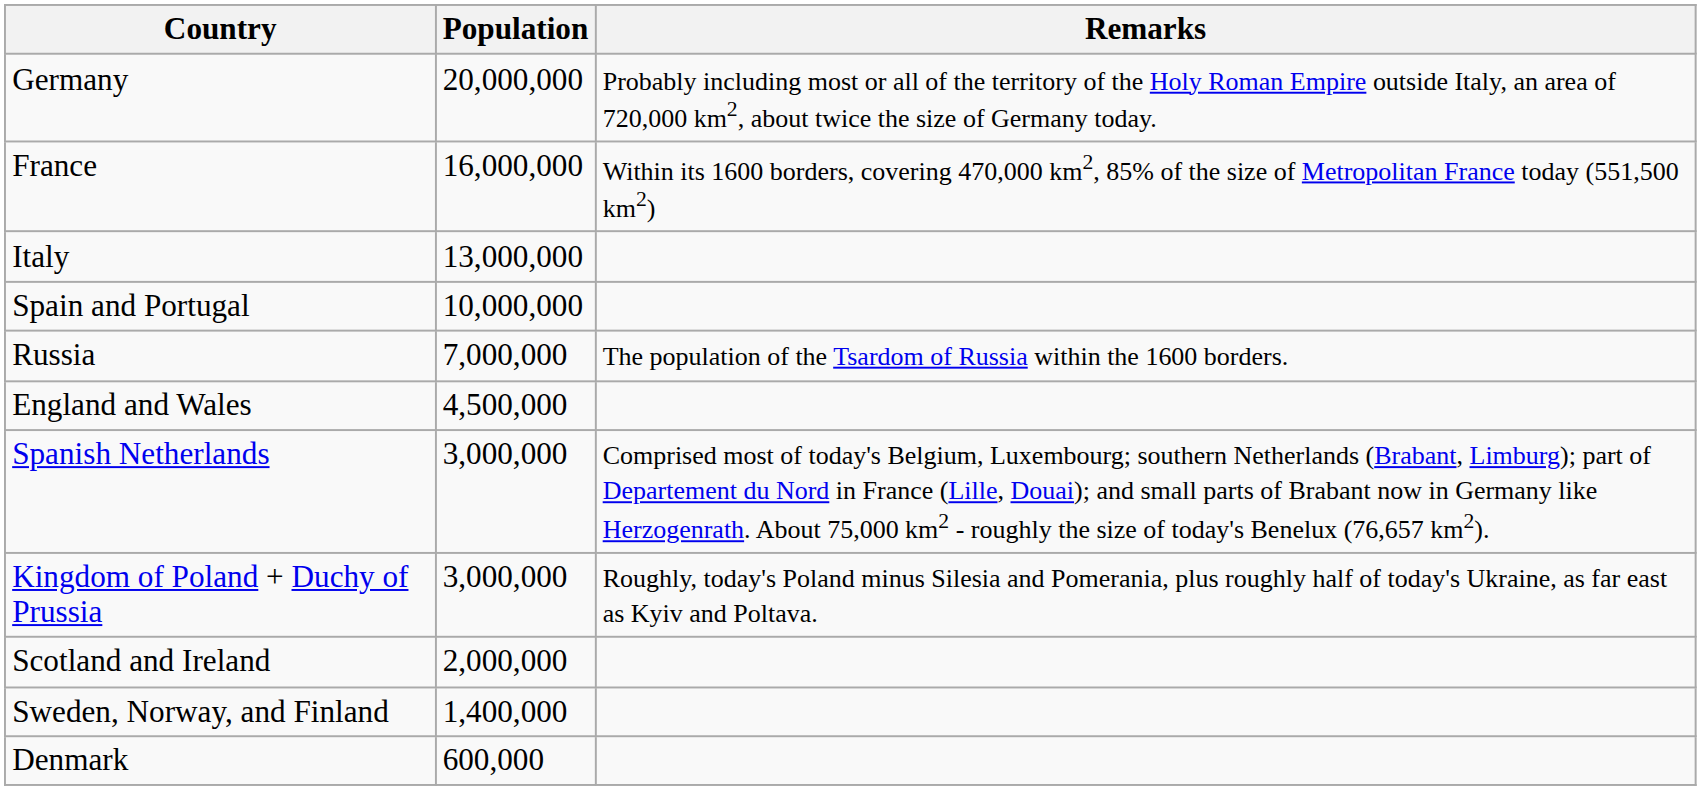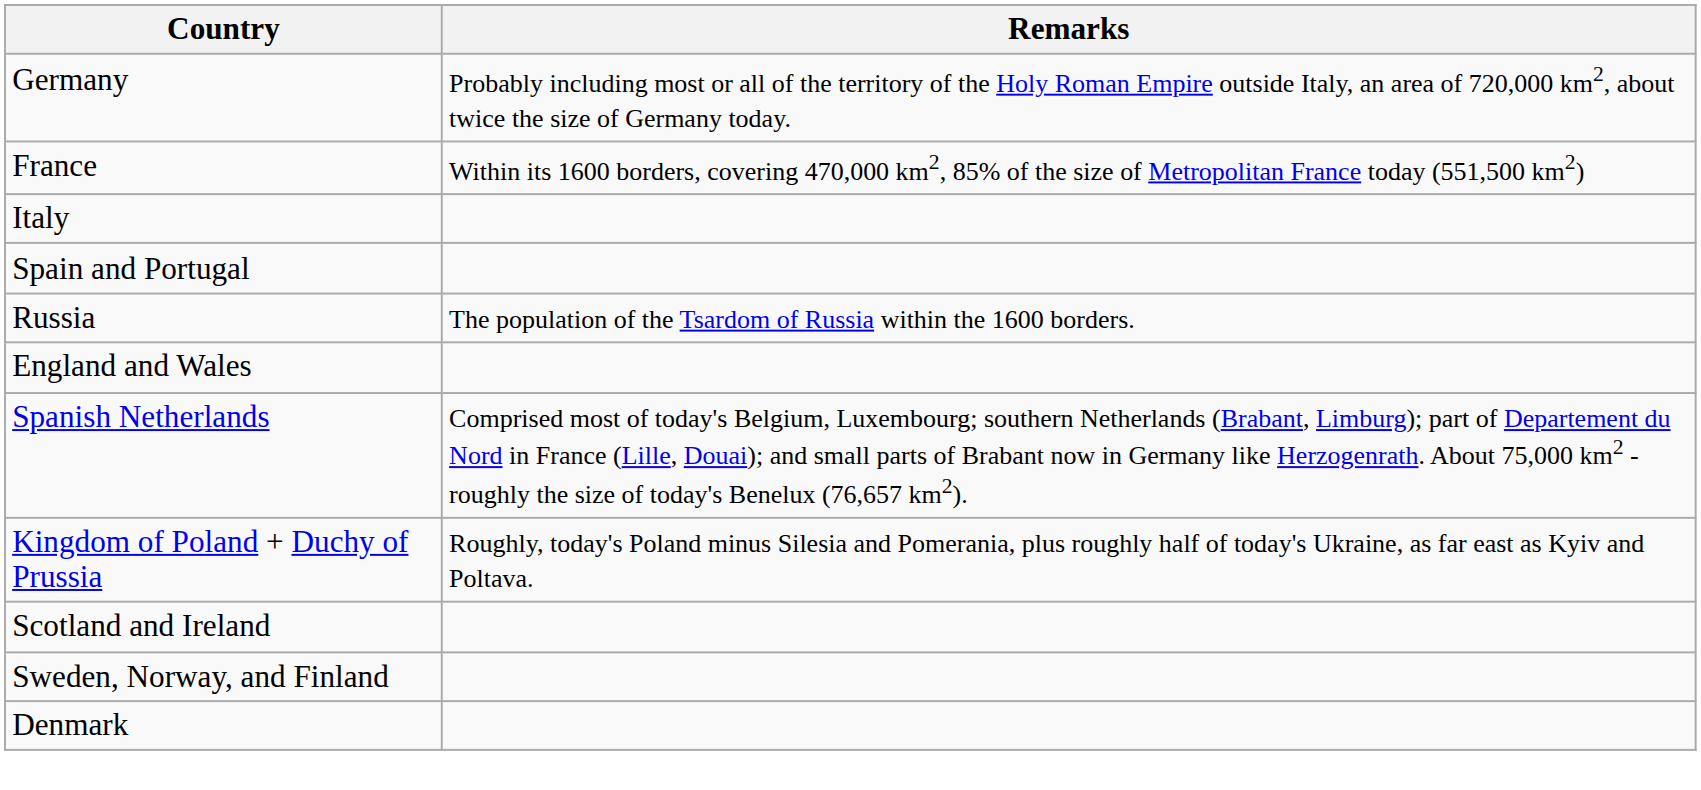- column: (515, 29)
